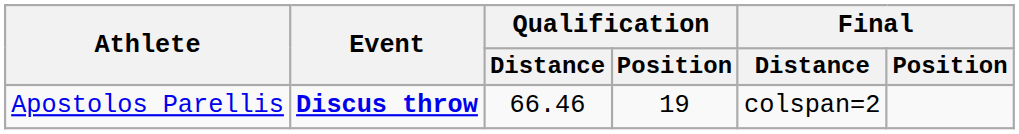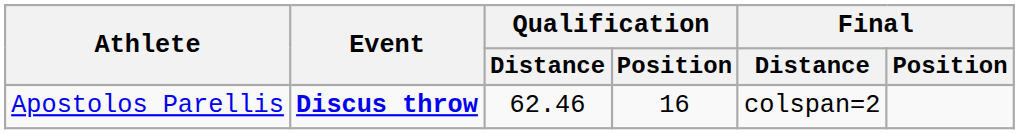(547, 106) 66.46 -> (547, 106) 62.46
(674, 106) 19 -> (674, 106) 16
